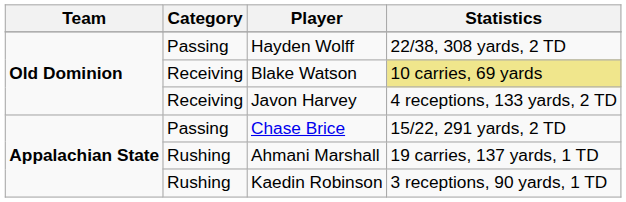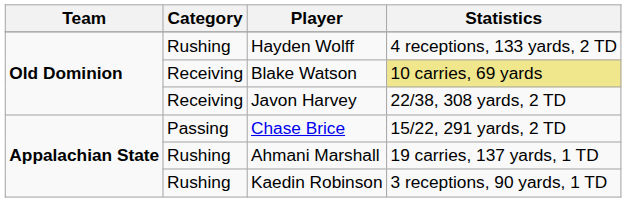(198, 45) Passing -> (199, 45) Rushing
(478, 45) 22/38, 308 yards, 2 TD -> (504, 45) 4 receptions, 133 yards, 2 TD
(504, 100) 4 receptions, 133 yards, 2 TD -> (478, 100) 22/38, 308 yards, 2 TD
